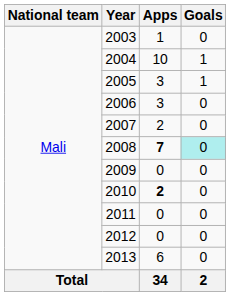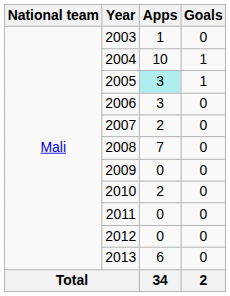(160, 81) no background -> (160, 81) paleturquoise background
(160, 147) bold -> (160, 147) normal
(203, 147) paleturquoise background -> (203, 147) no background
(160, 192) bold -> (160, 192) normal
